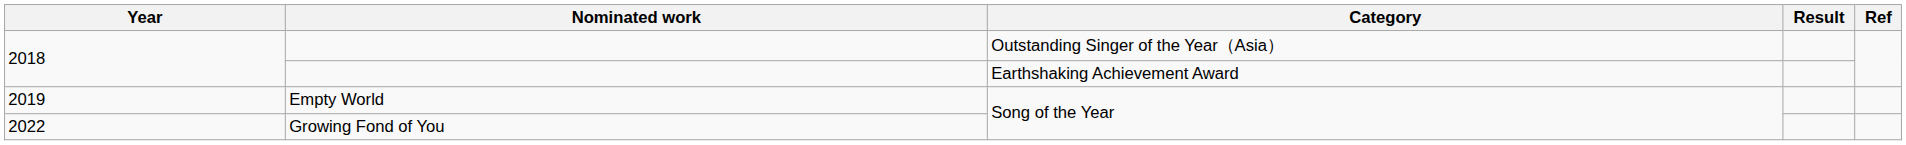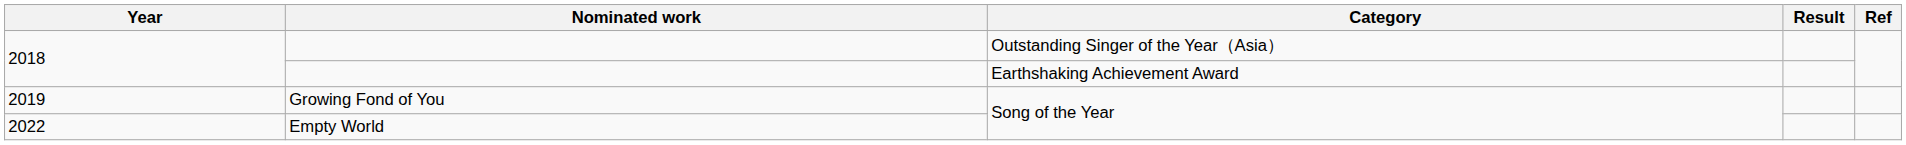(337, 99) Empty World -> (367, 99) Growing Fond of You
(367, 126) Growing Fond of You -> (337, 126) Empty World
